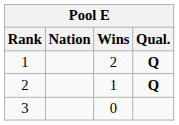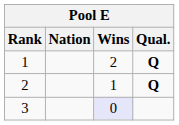(113, 108) no background -> (113, 108) lavender background
